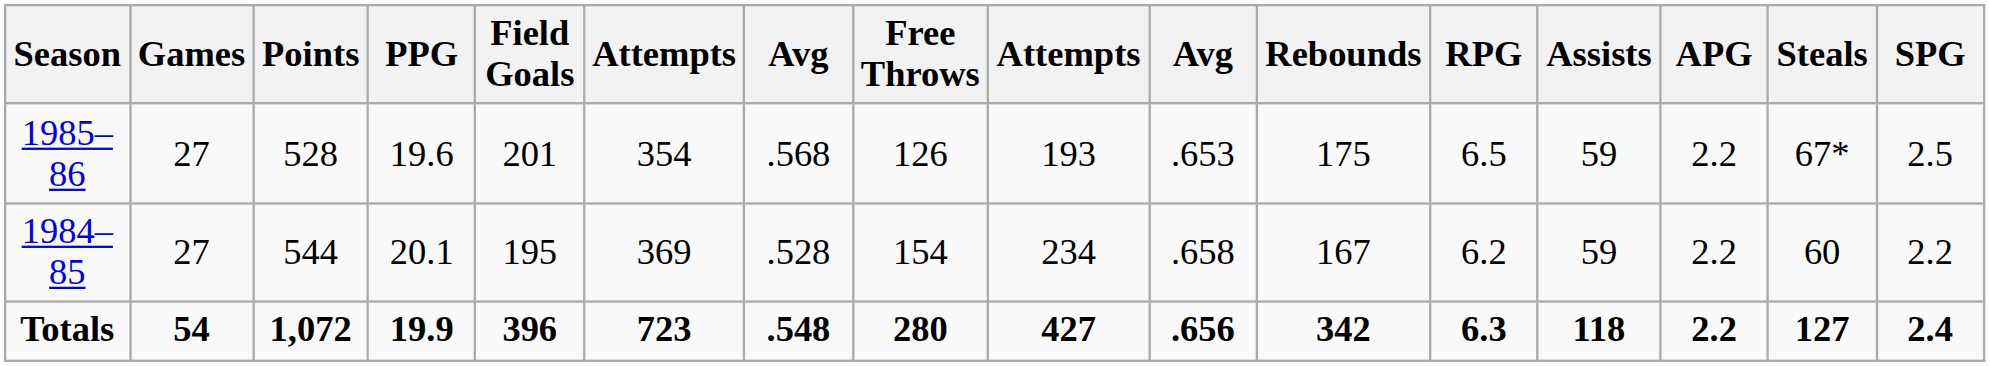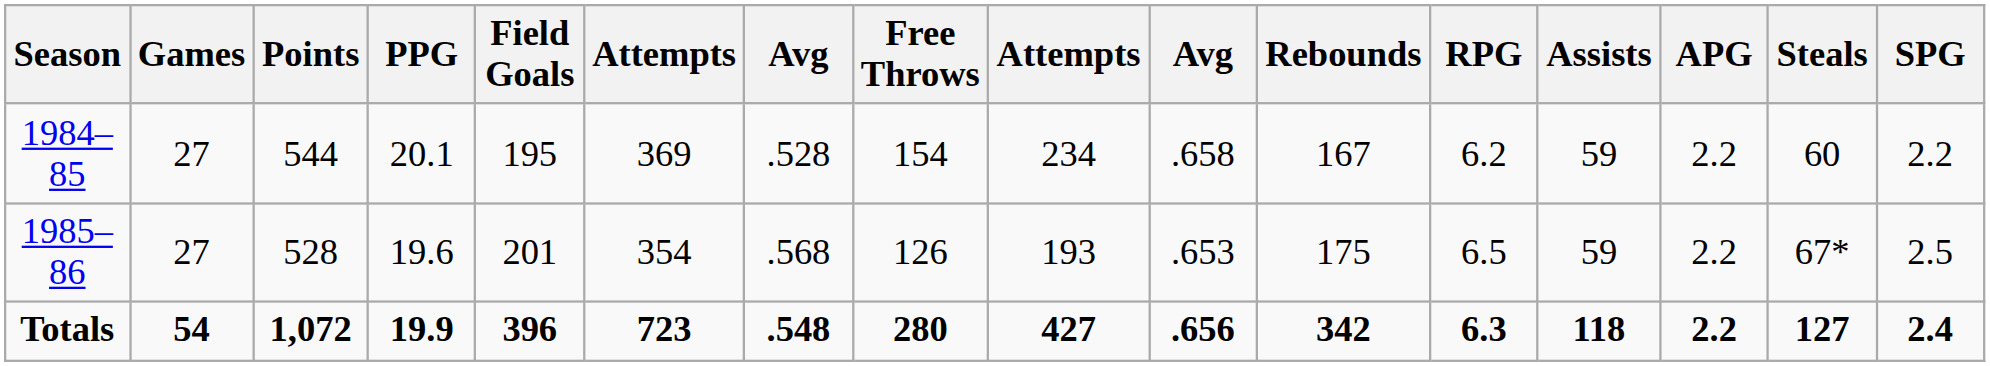rows swapped: (67, 251) <-> (67, 152)
